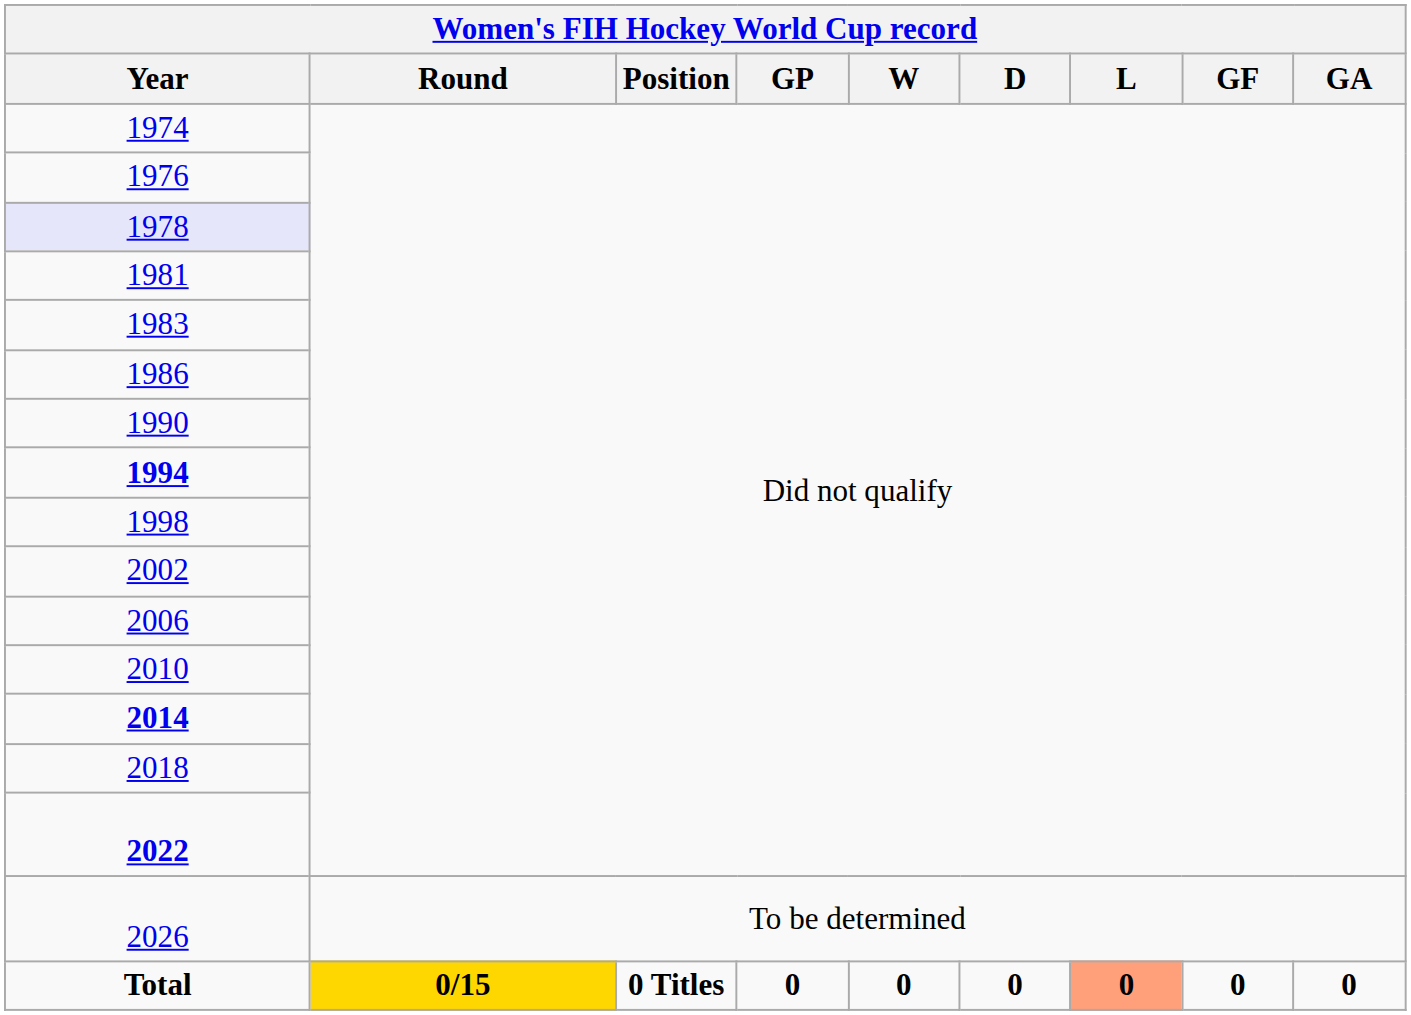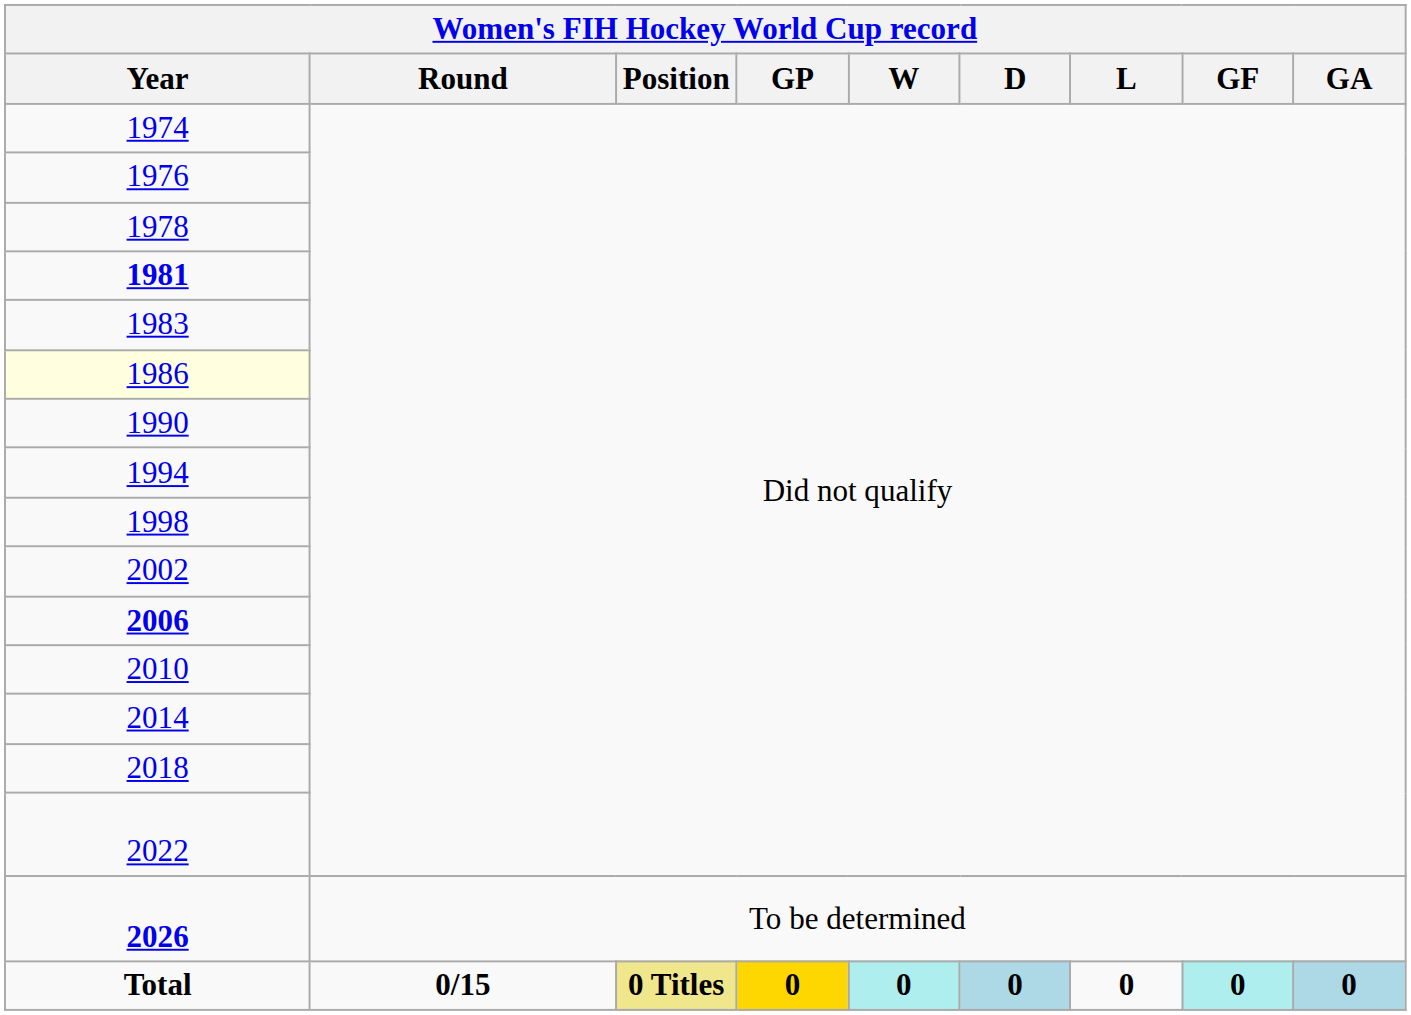(158, 226) lavender background -> (158, 226) no background
(158, 275) normal -> (158, 275) bold
(158, 373) no background -> (158, 373) lightyellow background
(158, 472) bold -> (158, 472) normal
(158, 619) normal -> (158, 619) bold
(158, 718) bold -> (158, 718) normal
(158, 851) bold -> (158, 851) normal
(158, 935) normal -> (158, 935) bold
(463, 985) gold background -> (463, 985) no background
(676, 985) no background -> (676, 985) khaki background
(792, 985) no background -> (792, 985) gold background
(904, 985) no background -> (904, 985) paleturquoise background
(1015, 985) no background -> (1015, 985) lightblue background
(1126, 985) lightsalmon background -> (1126, 985) no background
(1238, 985) no background -> (1238, 985) paleturquoise background
(1349, 985) no background -> (1349, 985) lightblue background
